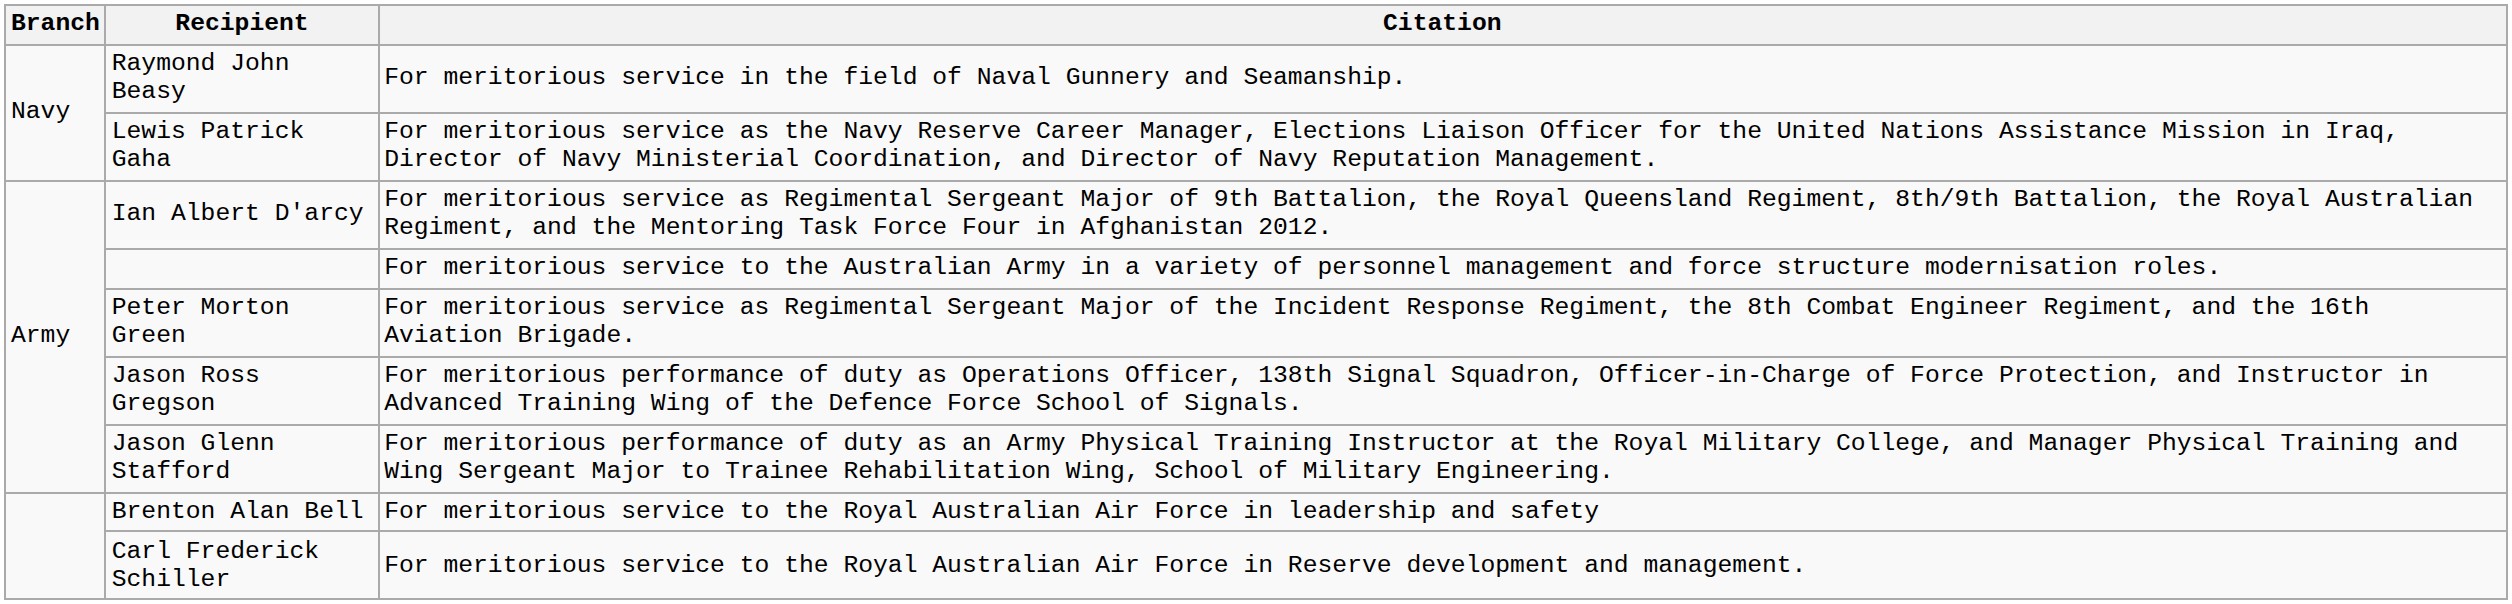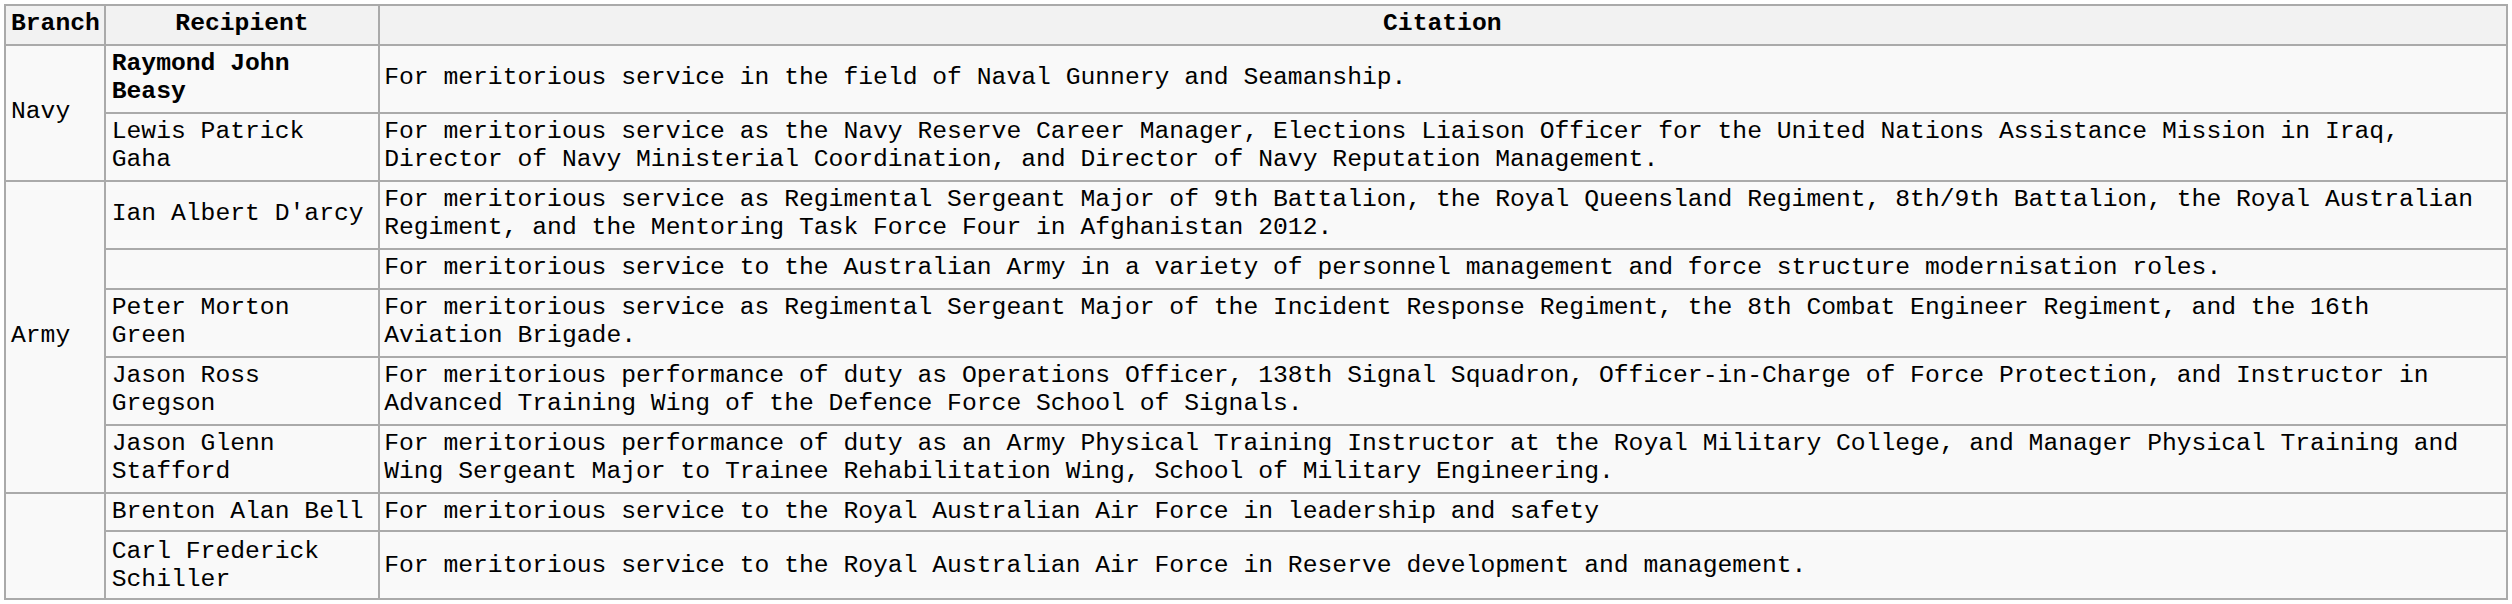(201, 79) normal -> (201, 79) bold
